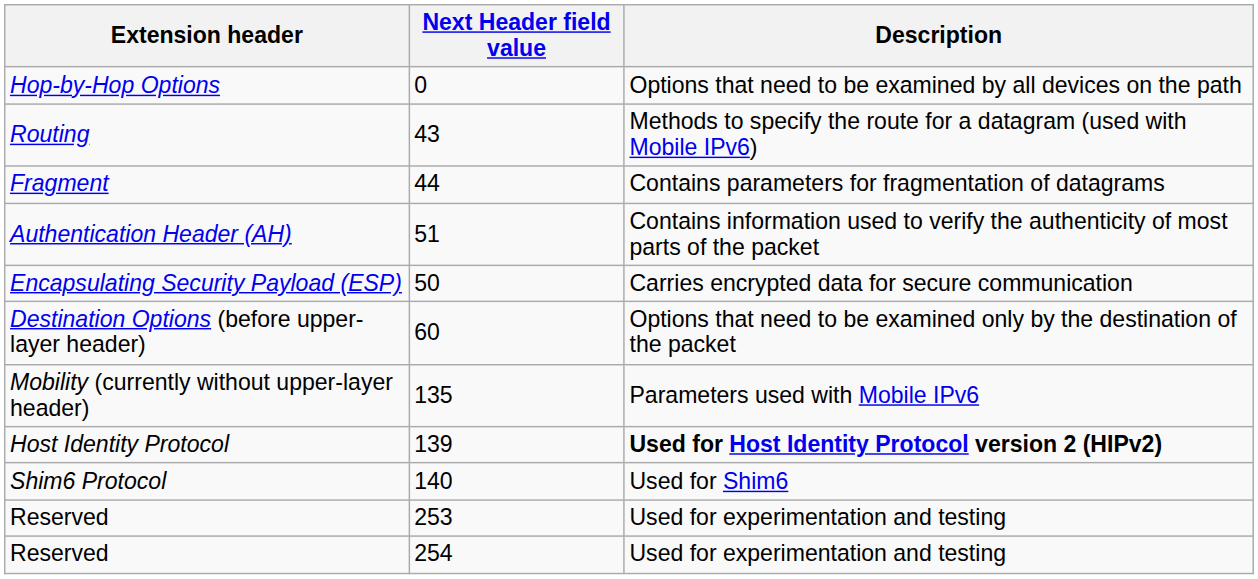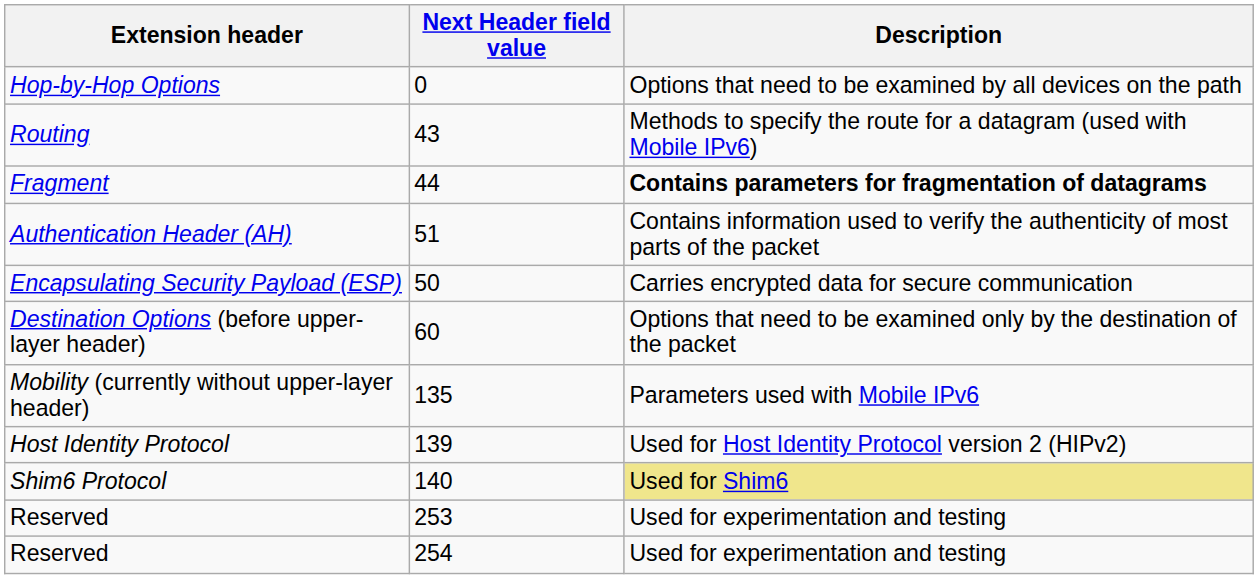(897, 184) normal -> (918, 184) bold
(896, 444) bold -> (878, 444) normal
(709, 481) no background -> (709, 481) khaki background
